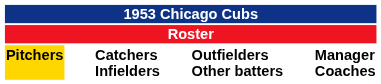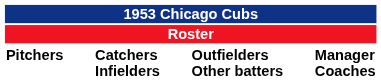(35, 54) gold background -> (35, 54) no background
